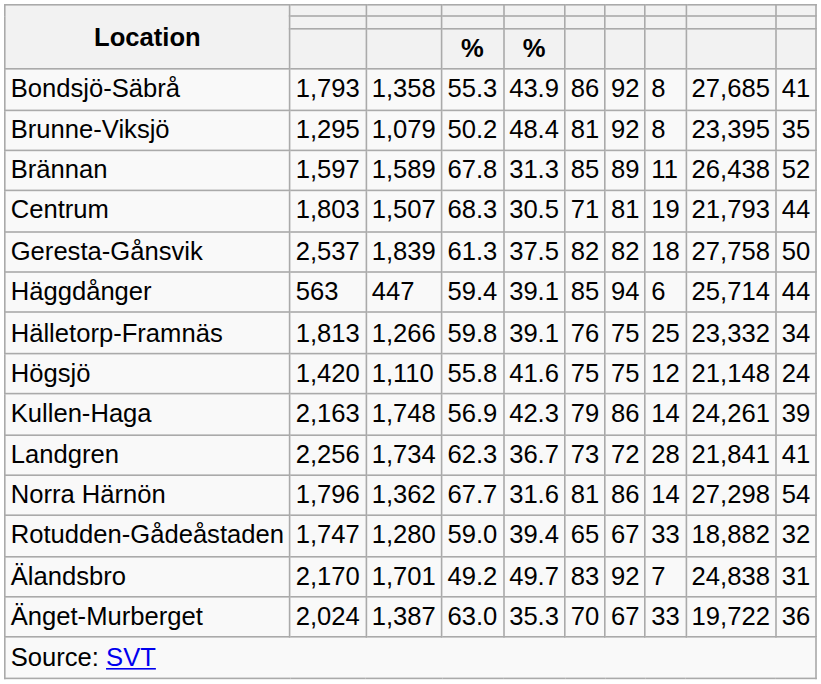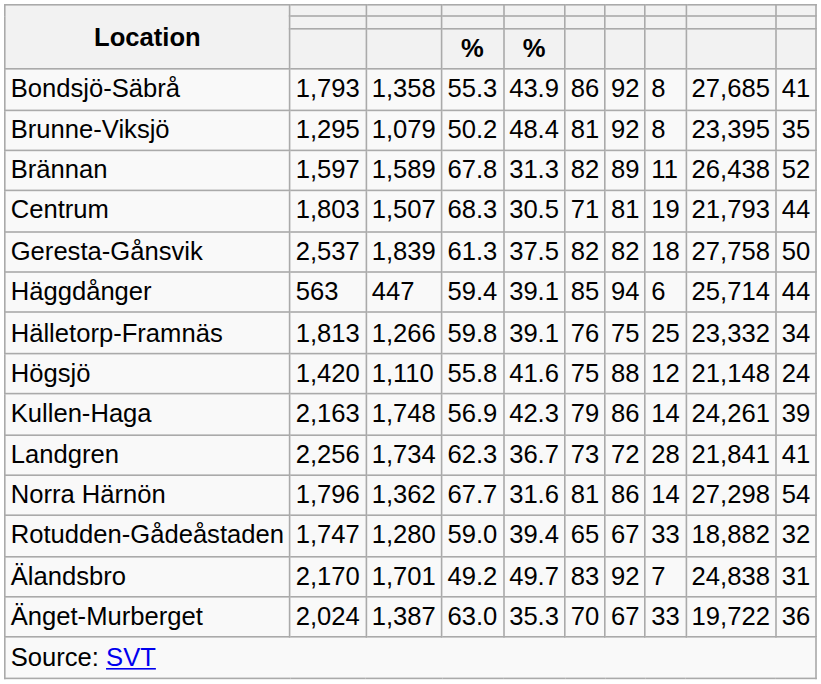(585, 170) 85 -> (585, 170) 82
(625, 373) 75 -> (625, 373) 88
